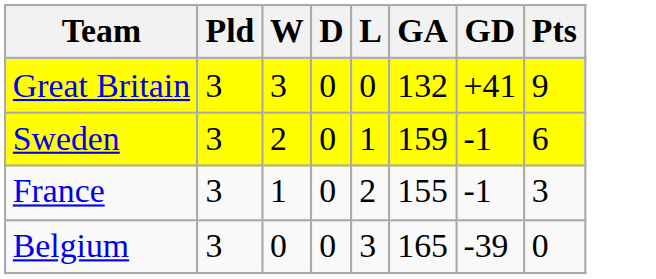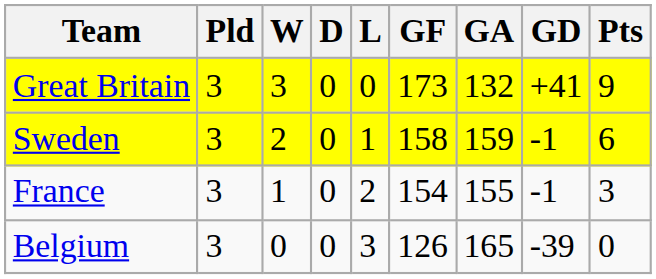+ column: (423, 31)
